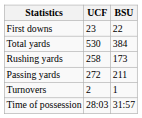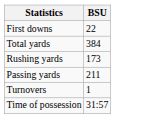- column: (97, 12)
